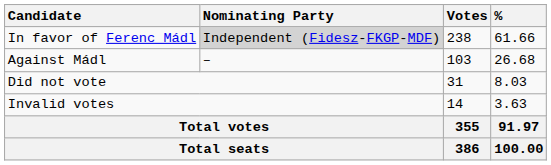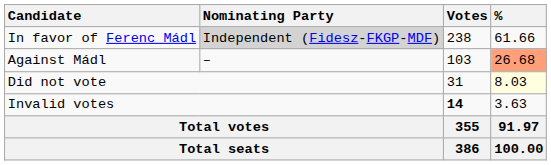(515, 60) no background -> (515, 60) lightsalmon background
(511, 82) no background -> (511, 82) lightyellow background
(455, 105) normal -> (455, 105) bold
